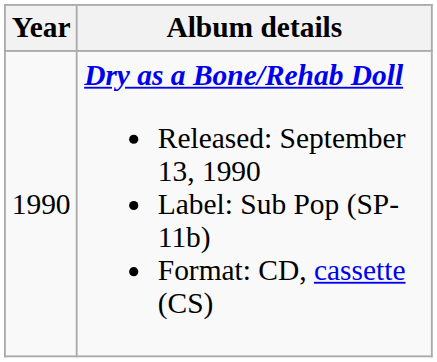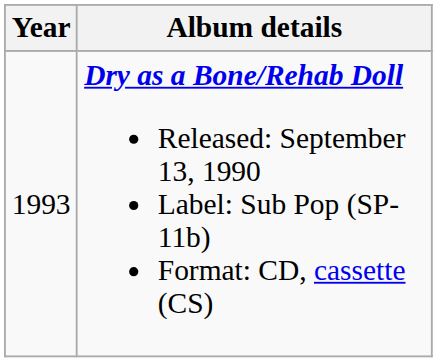(41, 203) 1990 -> (41, 203) 1993
